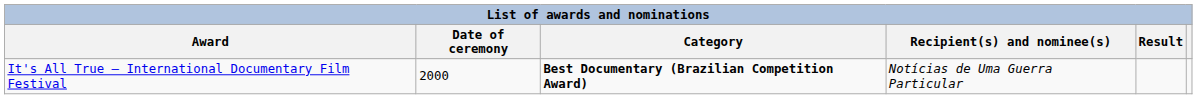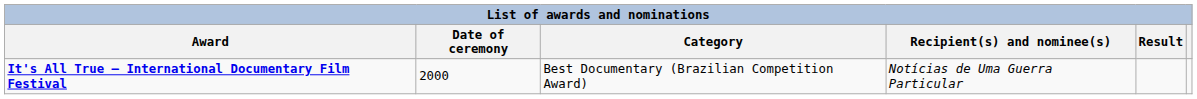(178, 76) normal -> (178, 76) bold
(688, 76) bold -> (688, 76) normal
